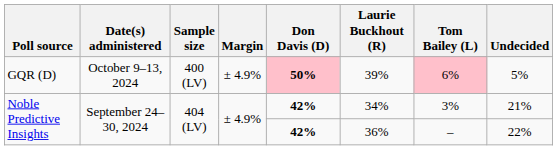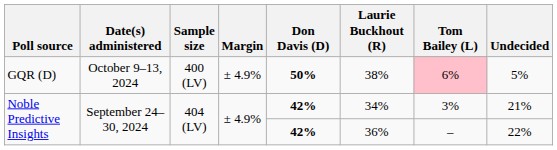(303, 75) pink background -> (303, 75) no background
(377, 75) 39% -> (377, 75) 38%
